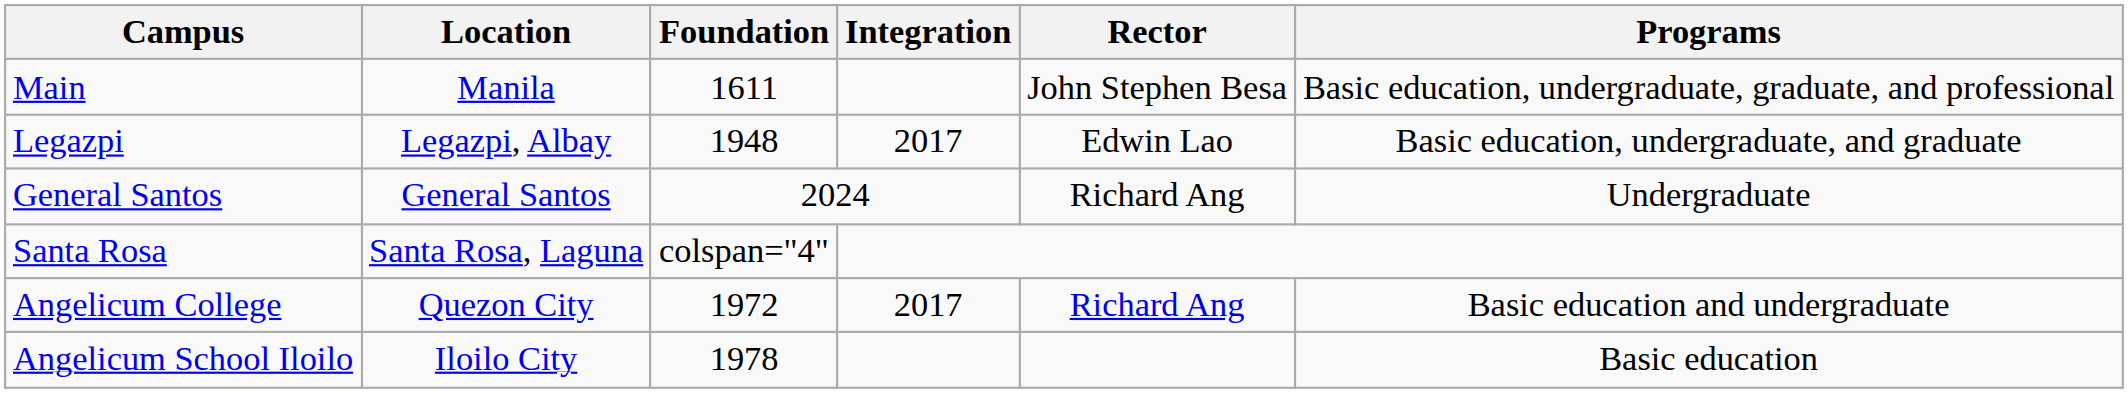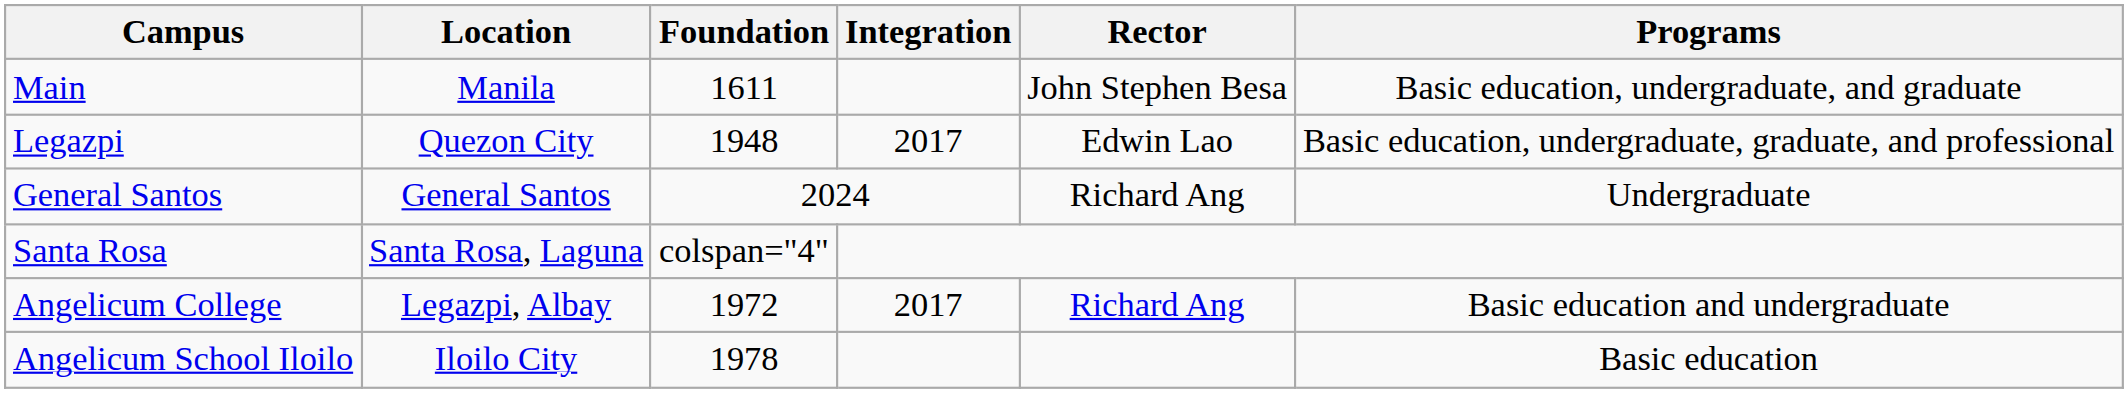(1709, 86) Basic education, undergraduate, graduate, and professional -> (1709, 86) Basic education, undergraduate, and graduate
(506, 140) Legazpi, Albay -> (506, 140) Quezon City
(1709, 140) Basic education, undergraduate, and graduate -> (1709, 140) Basic education, undergraduate, graduate, and professional
(506, 304) Quezon City -> (506, 304) Legazpi, Albay
